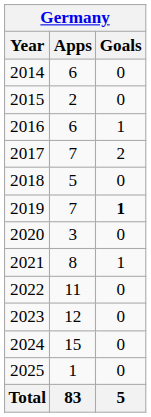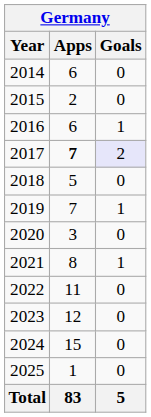(73, 153) normal -> (73, 153) bold
(121, 153) no background -> (121, 153) lavender background
(121, 208) bold -> (121, 208) normal
